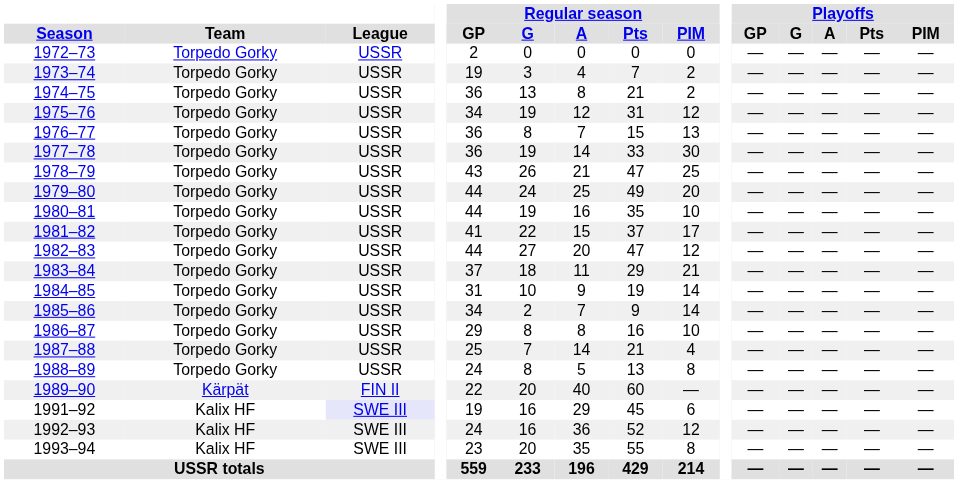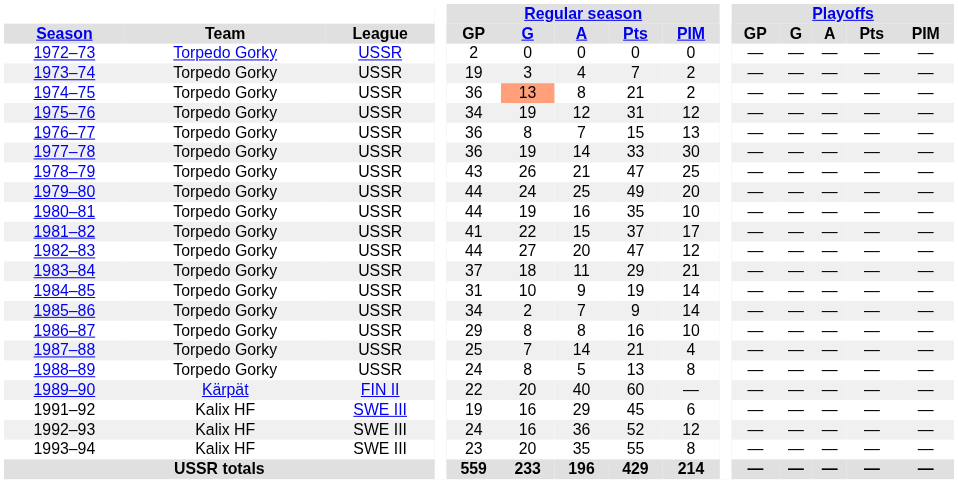(528, 93) no background -> (528, 93) lightsalmon background
(380, 409) lavender background -> (380, 409) no background
